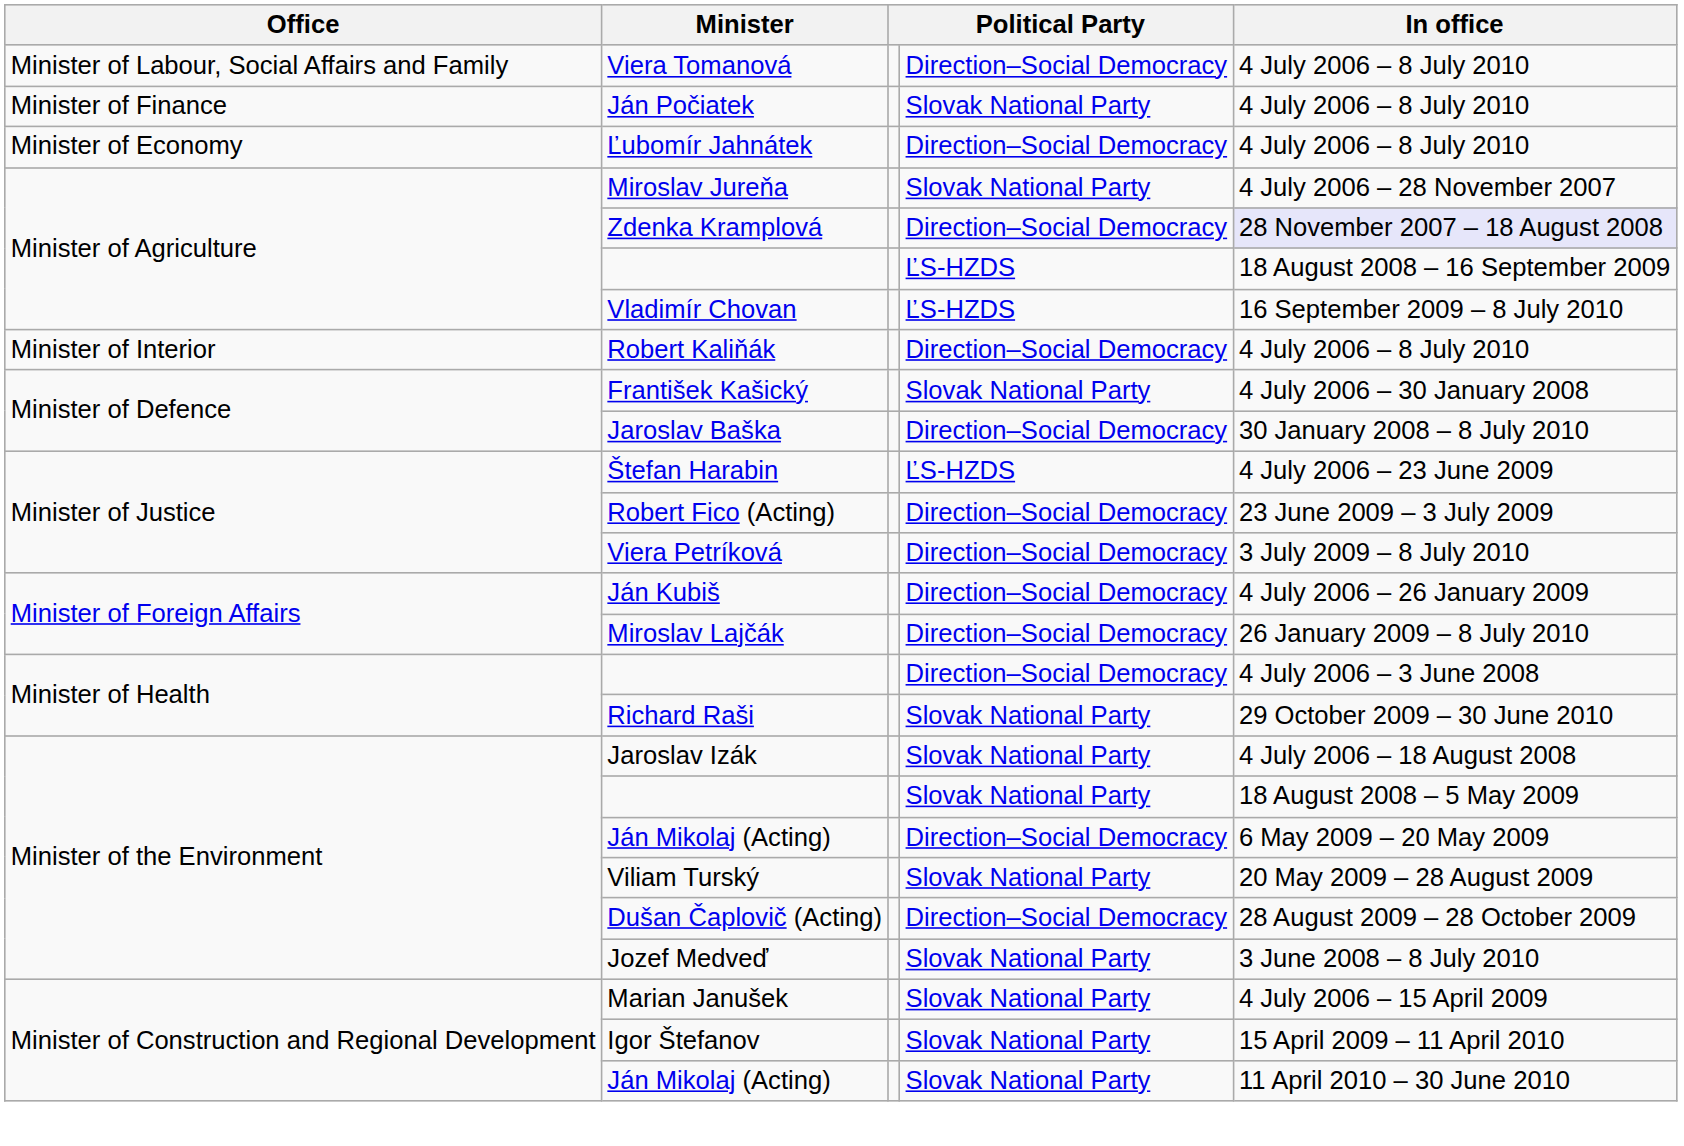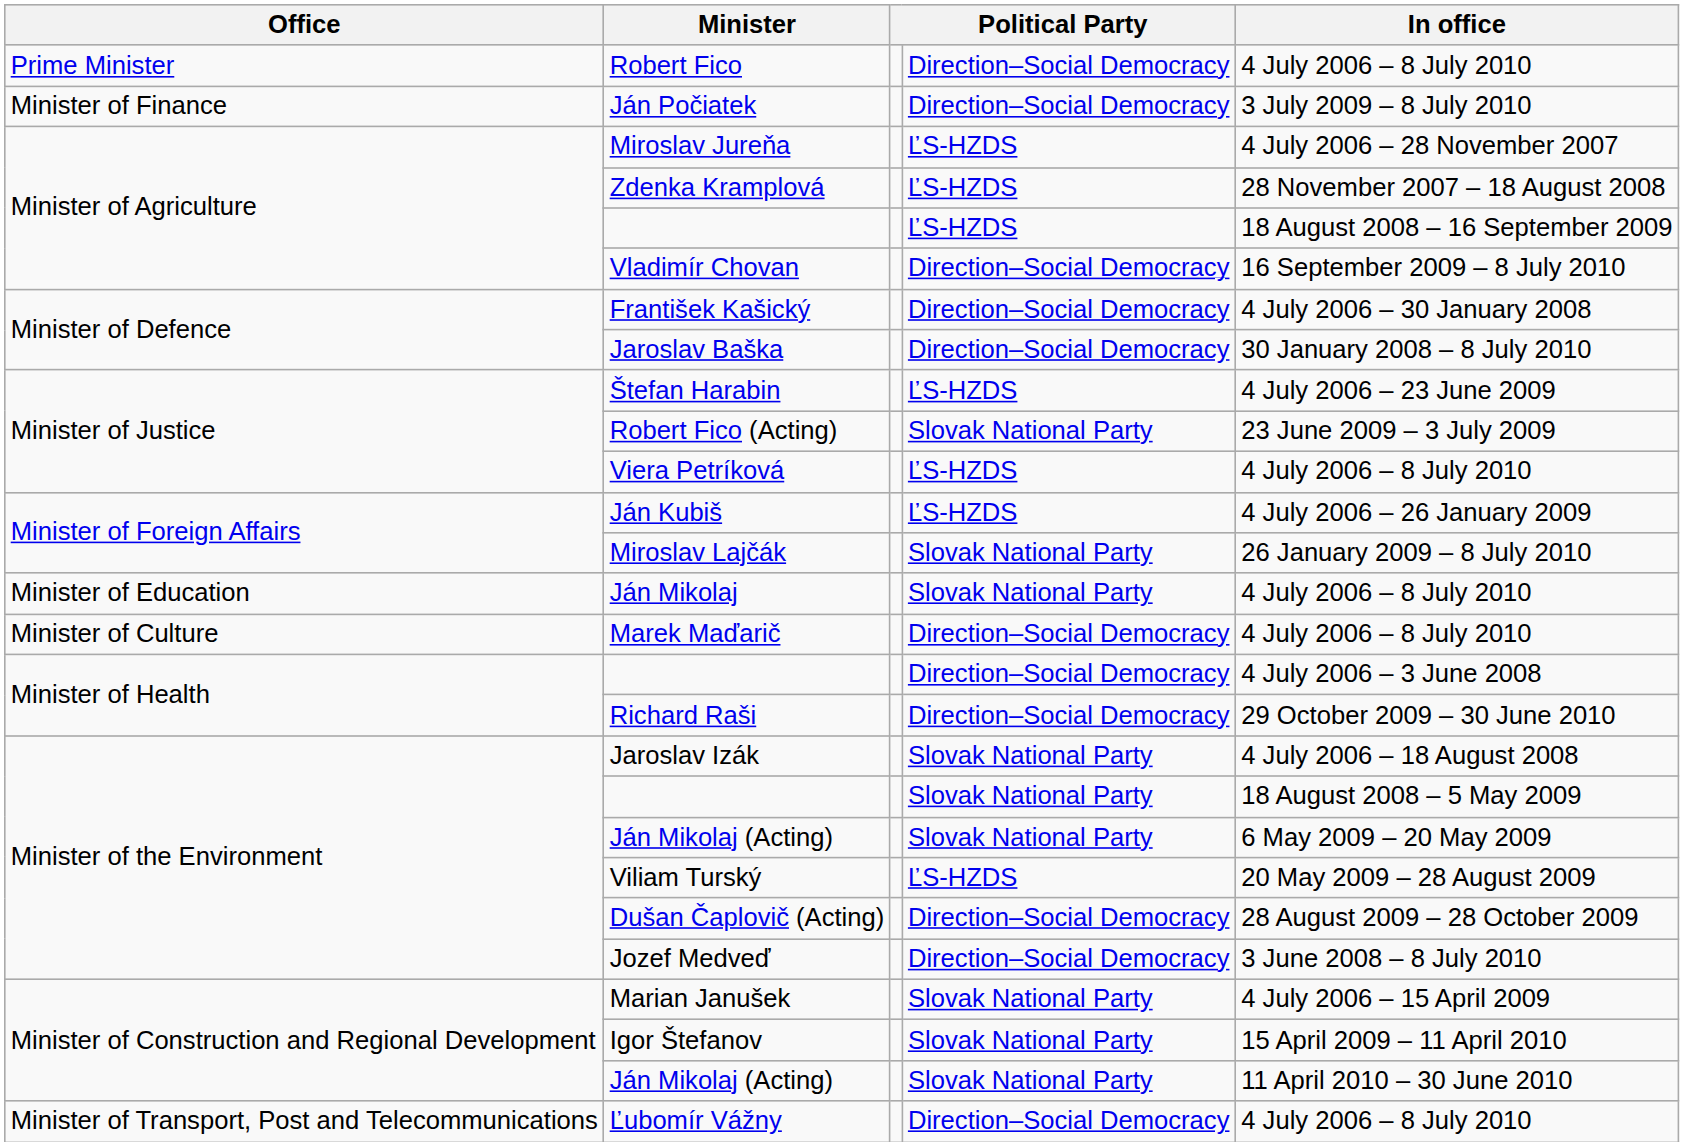+ row: (92, 65)
- row: (259, 65)
(1028, 106) Slovak National Party -> (1069, 106) Direction–Social Democracy
(1384, 106) 4 July 2006 – 8 July 2010 -> (1386, 106) 3 July 2009 – 8 July 2010
- row: (127, 146)
(1028, 187) Slovak National Party -> (963, 146) ĽS-HZDS
(1066, 227) Direction–Social Democracy -> (963, 187) ĽS-HZDS
(1451, 227) lavender background -> (1453, 187) no background
(960, 308) ĽS-HZDS -> (1069, 268) Direction–Social Democracy
- row: (113, 349)
(1028, 390) Slovak National Party -> (1069, 308) Direction–Social Democracy
(1066, 512) Direction–Social Democracy -> (1030, 430) Slovak National Party
(1066, 552) Direction–Social Democracy -> (963, 471) ĽS-HZDS
(1384, 552) 3 July 2009 – 8 July 2010 -> (1386, 471) 4 July 2006 – 8 July 2010
(1066, 593) Direction–Social Democracy -> (963, 512) ĽS-HZDS
(1066, 633) Direction–Social Democracy -> (1030, 552) Slovak National Party
+ row: (130, 593)
+ row: (115, 633)
(1028, 715) Slovak National Party -> (1069, 715) Direction–Social Democracy
(1066, 836) Direction–Social Democracy -> (1030, 836) Slovak National Party
(1028, 877) Slovak National Party -> (963, 877) ĽS-HZDS
(1028, 958) Slovak National Party -> (1069, 958) Direction–Social Democracy
+ row: (304, 1120)
